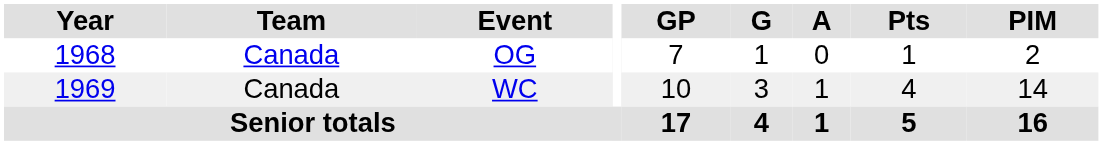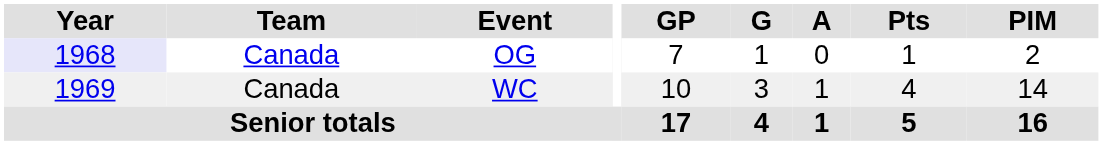(85, 54) no background -> (85, 54) lavender background
